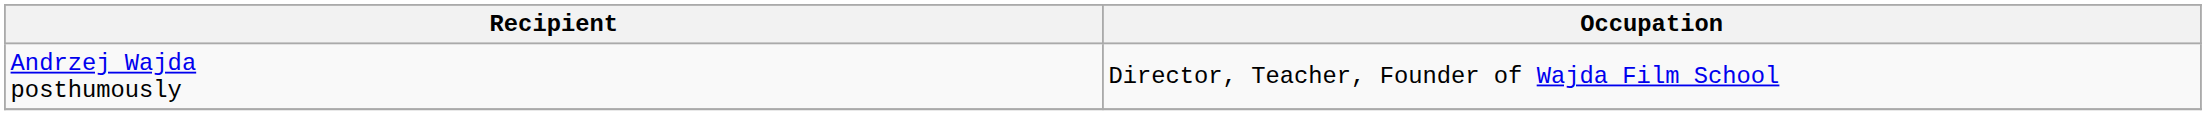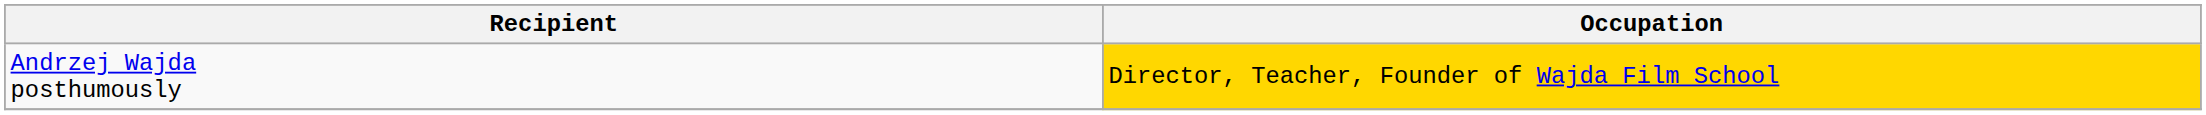(1444, 77) no background -> (1444, 77) gold background
